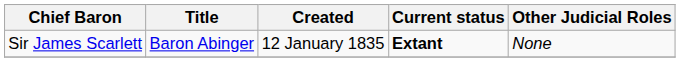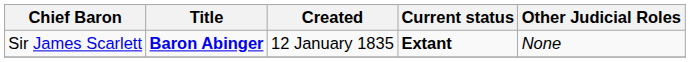(202, 43) normal -> (207, 43) bold
